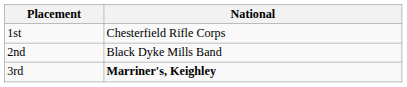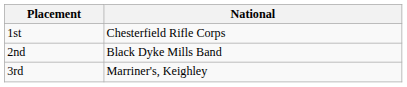(161, 71) bold -> (157, 71) normal
